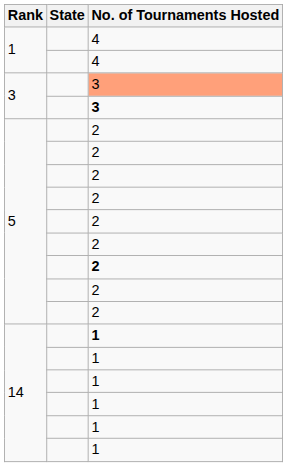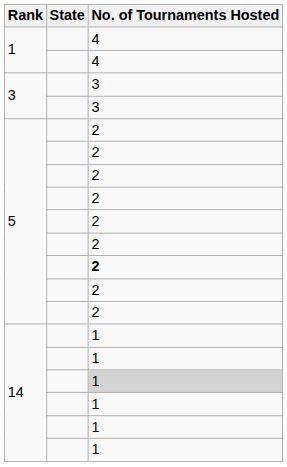(95, 84) lightsalmon background -> (95, 84) no background
(95, 107) bold -> (95, 107) normal
(95, 335) bold -> (95, 335) normal
(95, 381) no background -> (95, 381) lightgrey background
